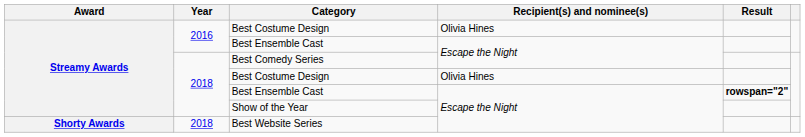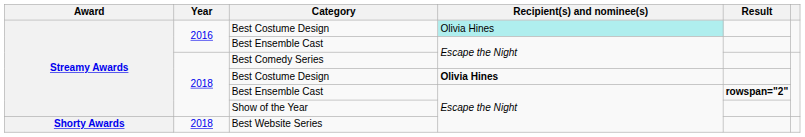(467, 28) no background -> (467, 28) paleturquoise background
(467, 76) normal -> (469, 76) bold
